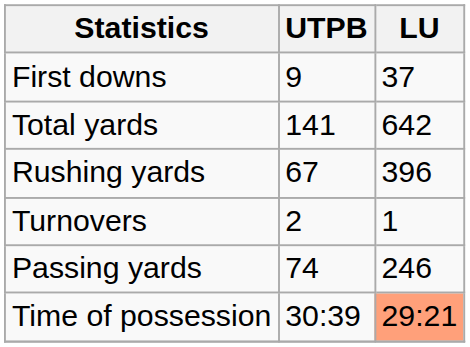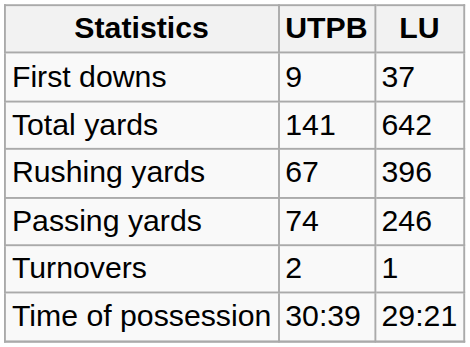rows swapped: (107, 268) <-> (79, 220)
(419, 316) lightsalmon background -> (419, 316) no background
